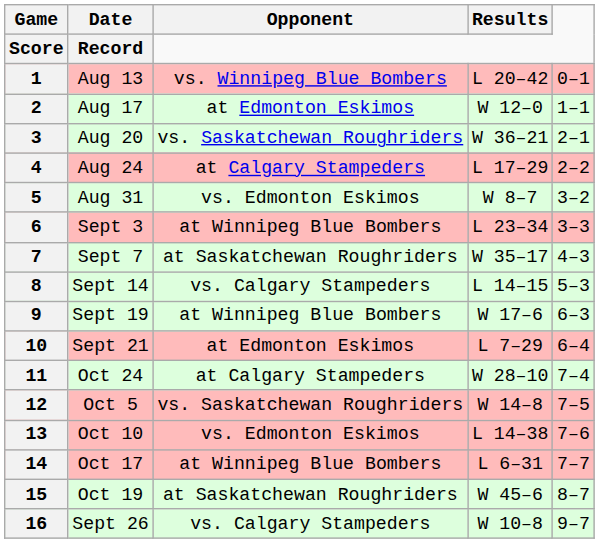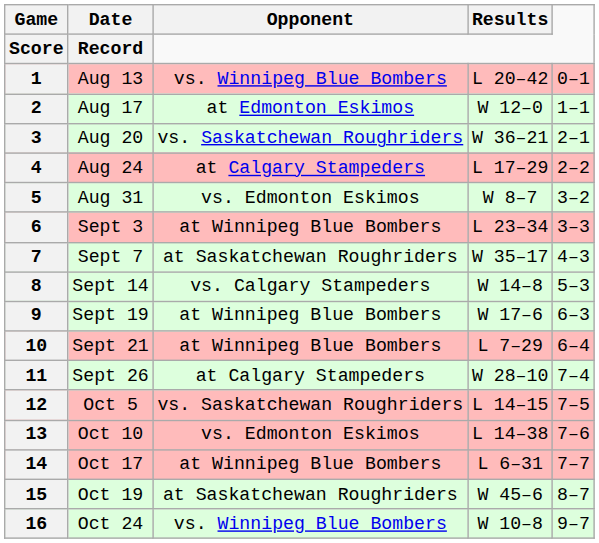(510, 286) L 14–15 -> (510, 286) W 14–8
(310, 346) at Edmonton Eskimos -> (310, 346) at Winnipeg Blue Bombers
(111, 375) Oct 24 -> (111, 375) Sept 26
(510, 405) W 14–8 -> (510, 405) L 14–15
(111, 524) Sept 26 -> (111, 524) Oct 24
(310, 524) vs. Calgary Stampeders -> (310, 524) vs. Winnipeg Blue Bombers
